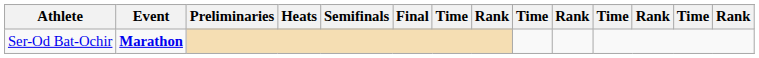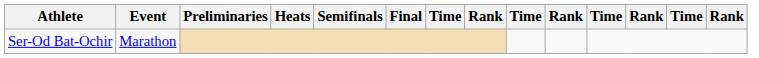(151, 41) bold -> (148, 41) normal
